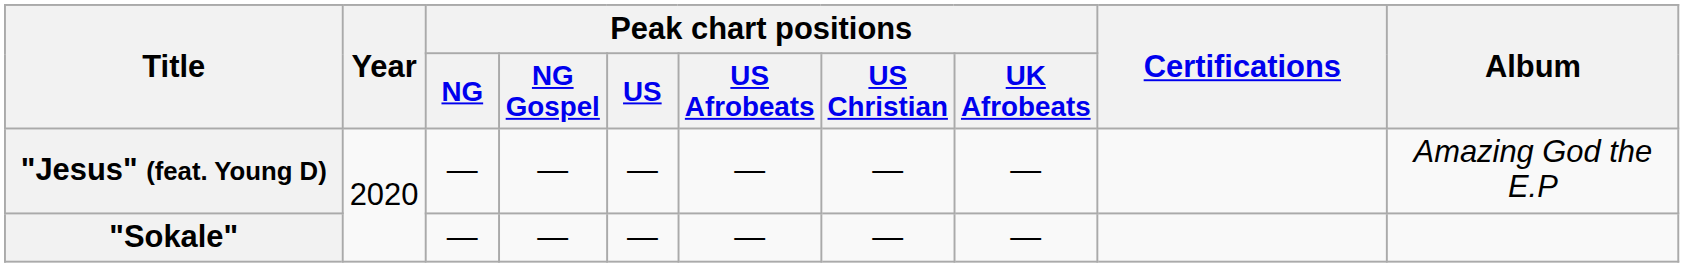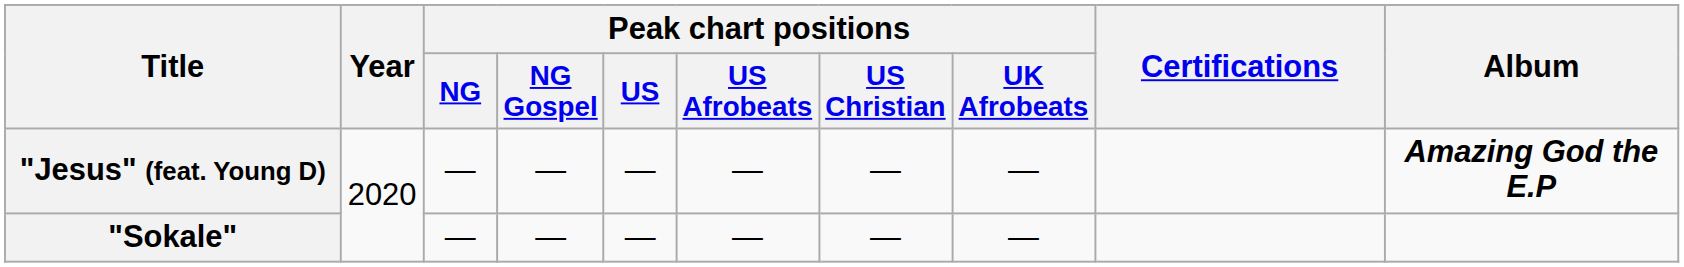(1533, 170) normal -> (1531, 170) bold
